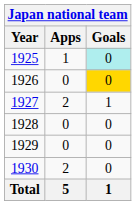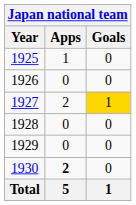(109, 59) paleturquoise background -> (109, 59) no background
(109, 80) gold background -> (109, 80) no background
(109, 102) no background -> (109, 102) gold background
(66, 168) normal -> (66, 168) bold
